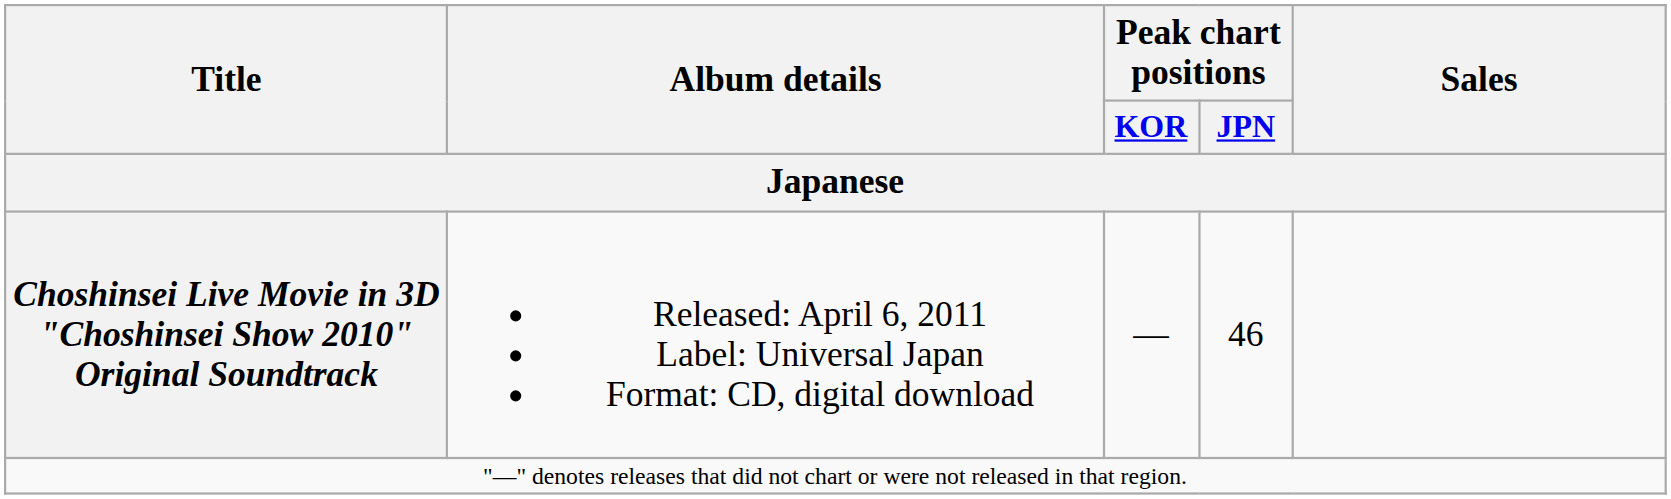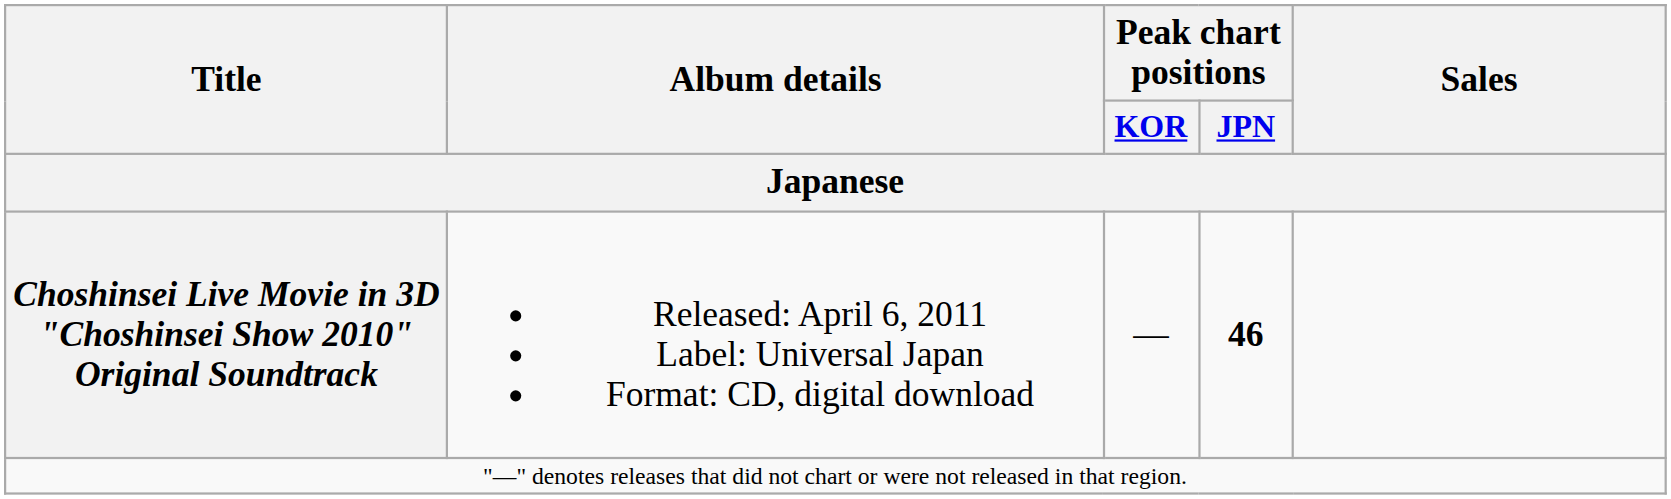(1246, 333) normal -> (1246, 333) bold
